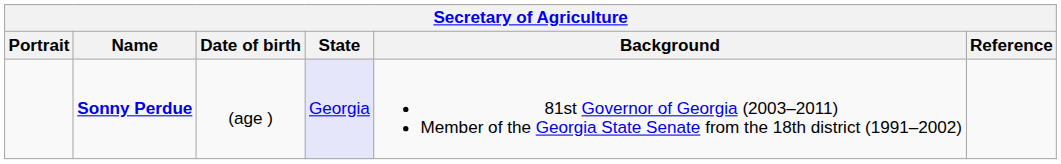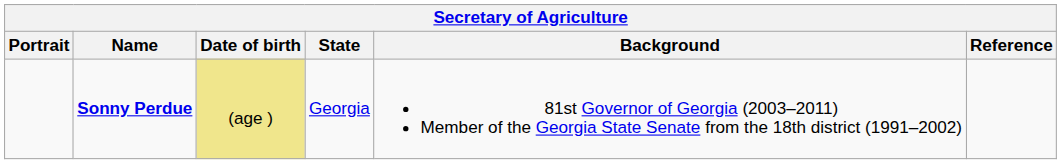(251, 118) no background -> (251, 118) khaki background
(339, 108) lavender background -> (339, 108) no background
